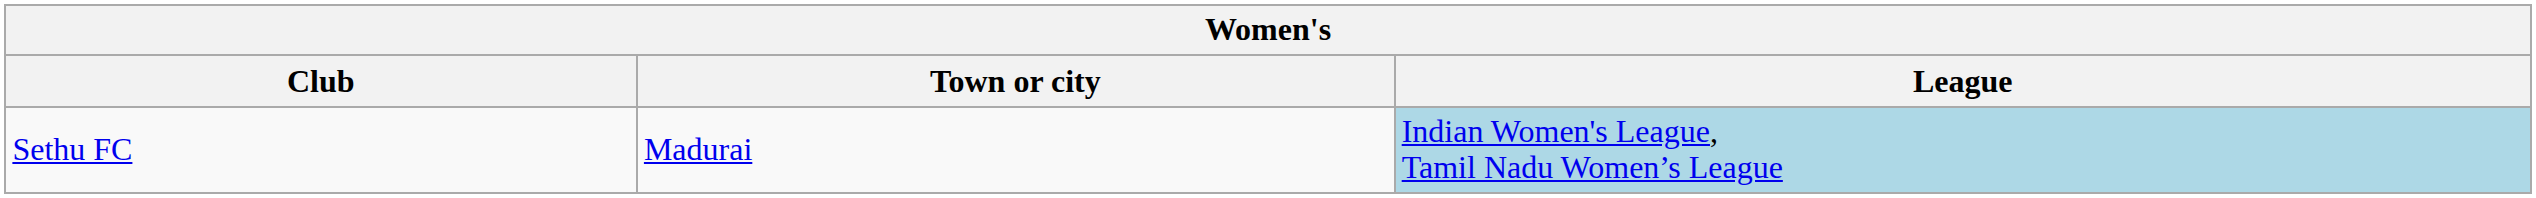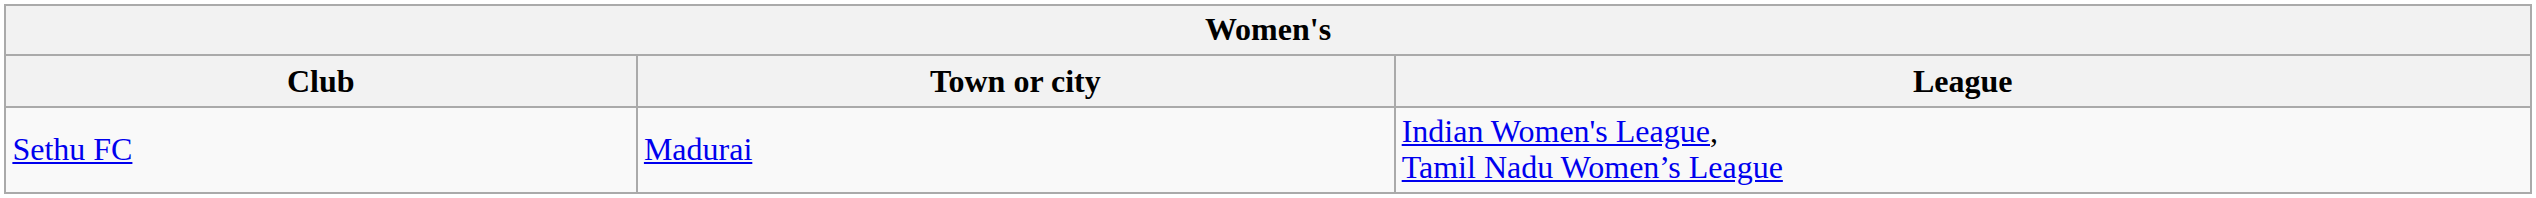(1592, 149) lightblue background -> (1592, 149) no background
